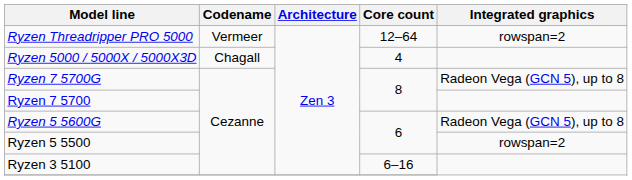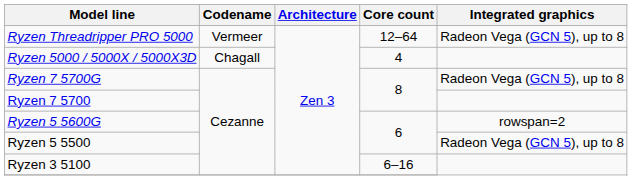(532, 36) rowspan=2 -> (532, 36) Radeon Vega (GCN 5), up to 8
(532, 121) Radeon Vega (GCN 5), up to 8 -> (532, 121) rowspan=2
(532, 143) rowspan=2 -> (532, 143) Radeon Vega (GCN 5), up to 8
